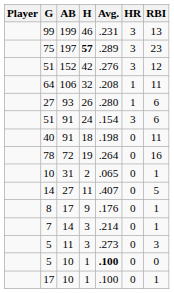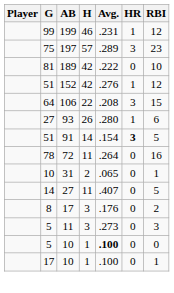(133, 31) 3 -> (133, 31) 1
(156, 31) 13 -> (156, 31) 12
(87, 48) bold -> (87, 48) normal
+ row: (49, 66)
(133, 66) 3 -> (133, 84) 1
(87, 84) 32 -> (87, 102) 22
(133, 84) 1 -> (133, 102) 3
(156, 84) 11 -> (156, 102) 15
(87, 119) 24 -> (87, 137) 14
(133, 119) normal -> (133, 137) bold
(156, 119) 6 -> (156, 137) 5
- row: (49, 137)
(87, 155) 19 -> (87, 155) 11
(87, 208) 9 -> (87, 208) 3
(156, 208) 1 -> (156, 208) 2
- row: (49, 226)
